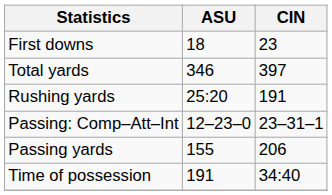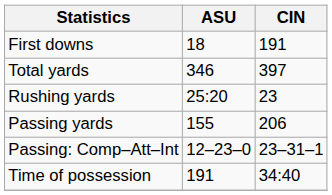(268, 44) 23 -> (273, 44) 191
(273, 97) 191 -> (268, 97) 23
rows swapped: (61, 150) <-> (93, 123)
